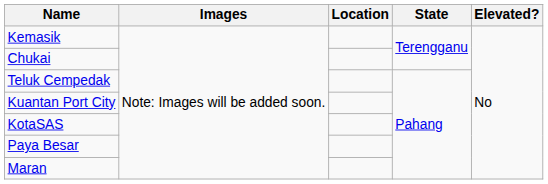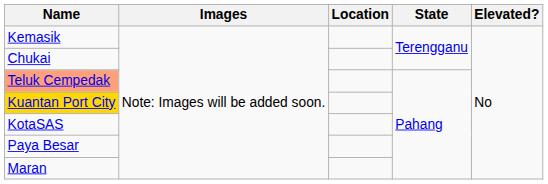(59, 80) no background -> (59, 80) lightsalmon background
(62, 102) no background -> (62, 102) gold background
